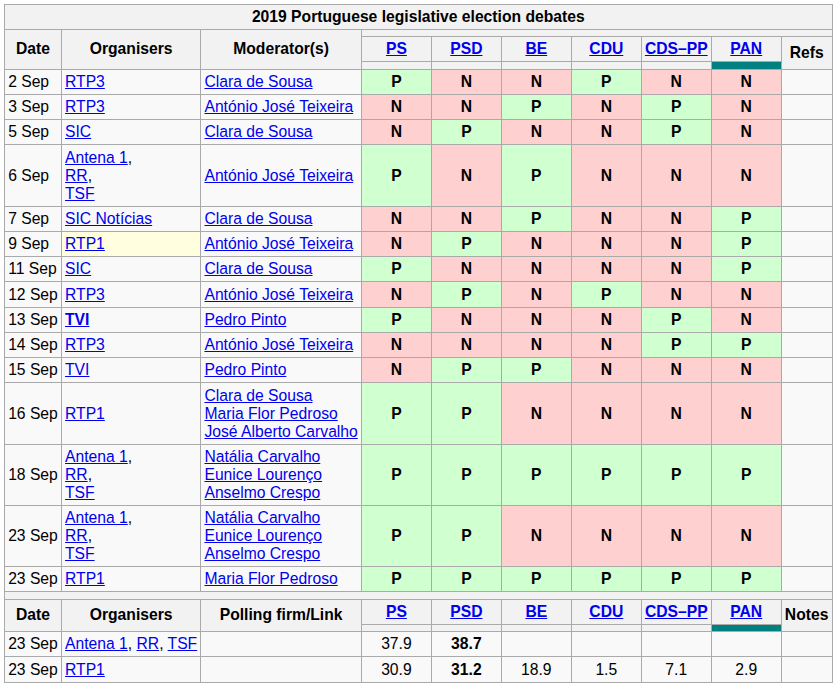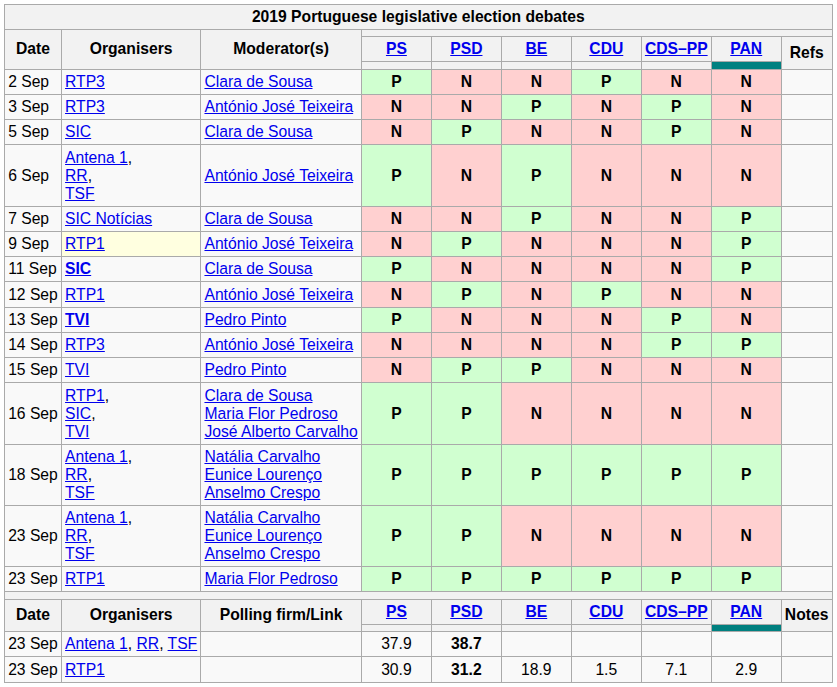(78, 269) normal -> (78, 269) bold
(85, 294) RTP3 -> (85, 294) RTP1
(85, 413) RTP1 -> (87, 413) RTP1, SIC, TVI
